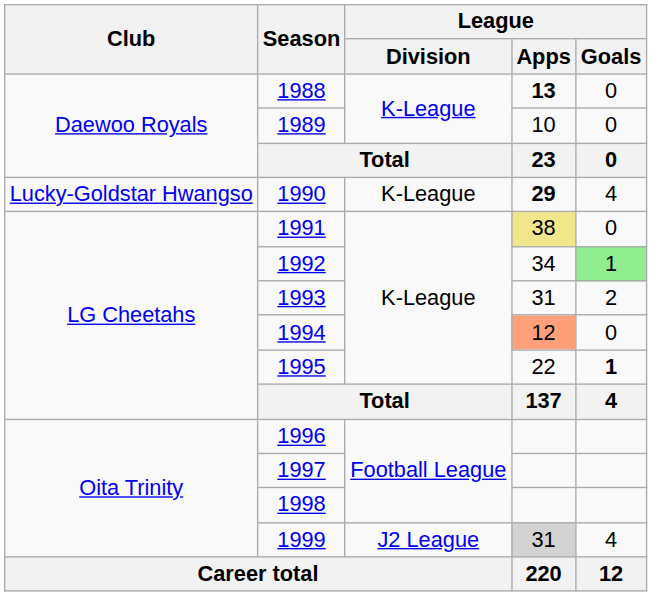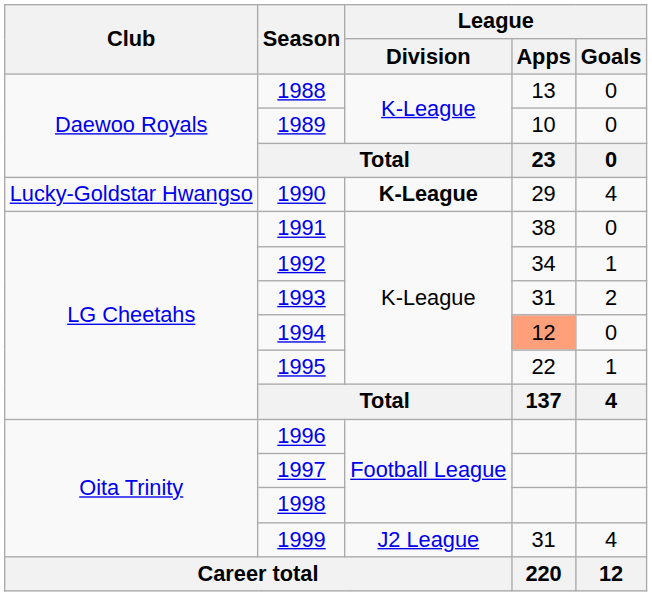(544, 90) bold -> (544, 90) normal
(428, 194) normal -> (428, 194) bold
(544, 194) bold -> (544, 194) normal
(544, 228) khaki background -> (544, 228) no background
(611, 263) lightgreen background -> (611, 263) no background
(611, 366) bold -> (611, 366) normal
(544, 539) lightgrey background -> (544, 539) no background
